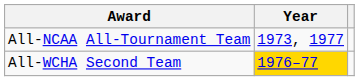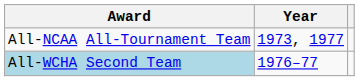(95, 63) no background -> (95, 63) lightblue background
(288, 63) gold background -> (288, 63) no background
